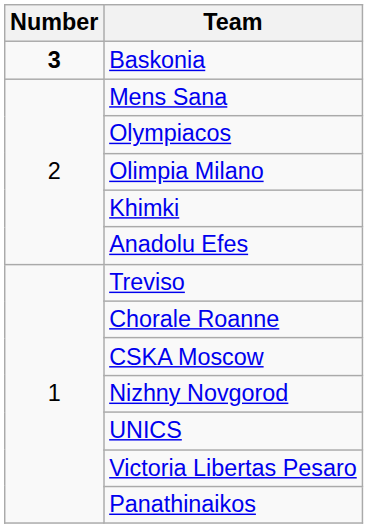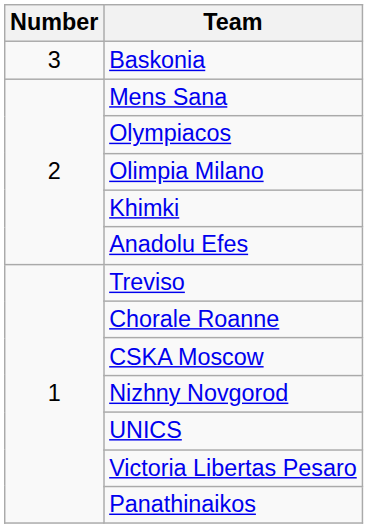(54, 60) bold -> (54, 60) normal
